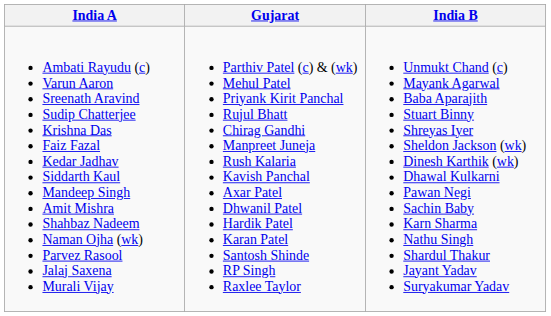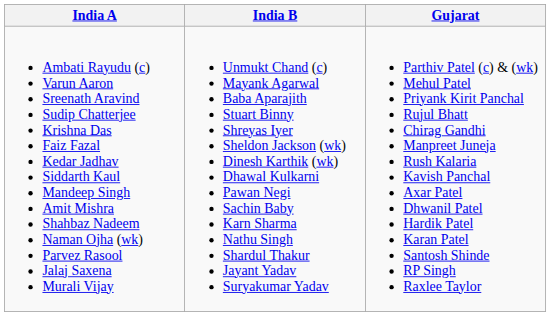columns swapped: (455, 15) <-> (275, 15)
